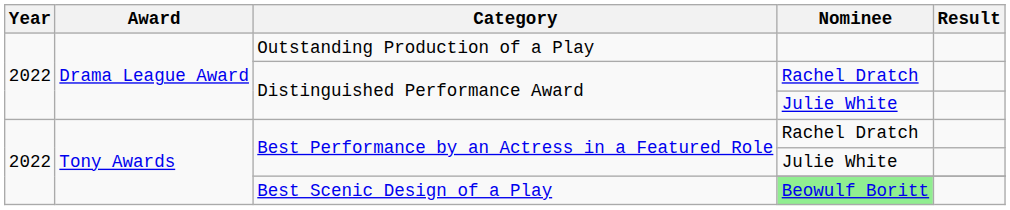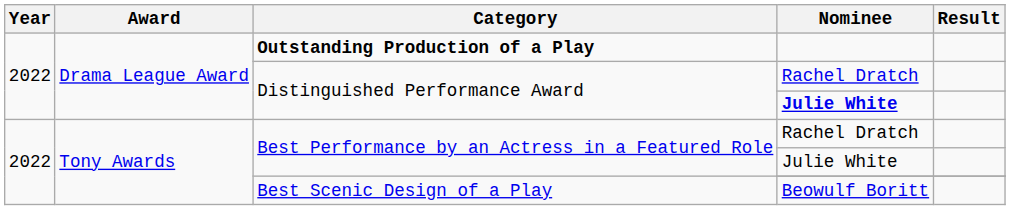(426, 48) normal -> (426, 48) bold
(840, 105) normal -> (840, 105) bold
(855, 191) lightgreen background -> (855, 191) no background
